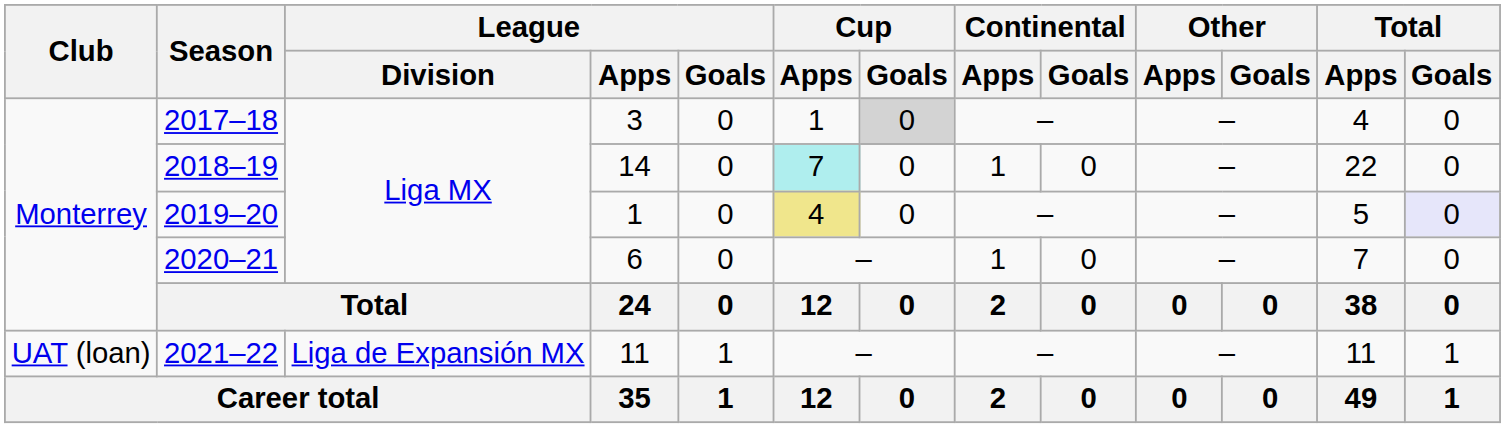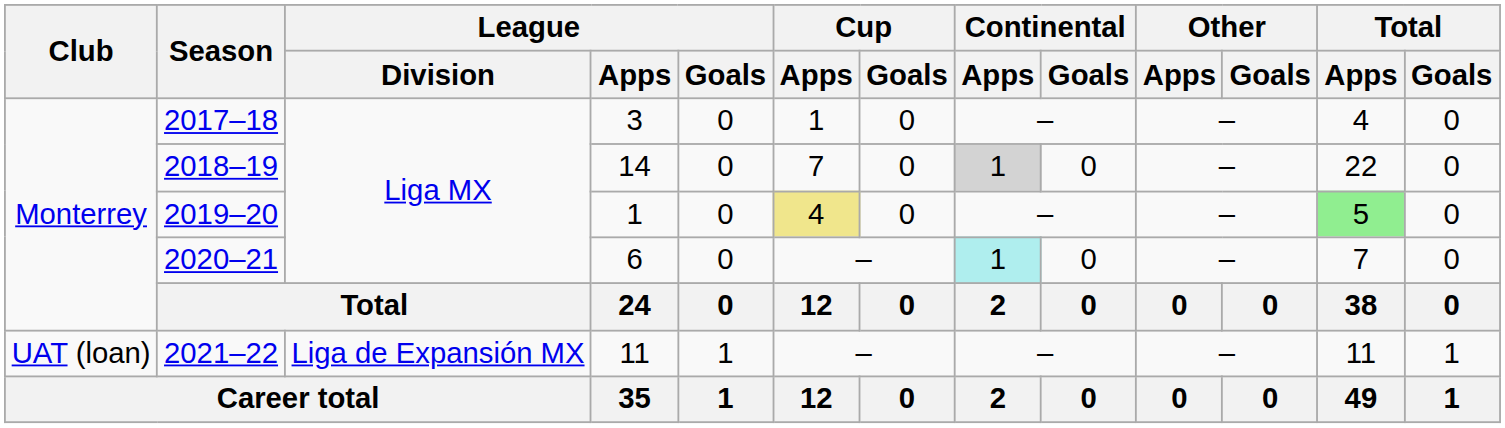(907, 120) lightgrey background -> (907, 120) no background
(816, 167) paleturquoise background -> (816, 167) no background
(998, 167) no background -> (998, 167) lightgrey background
(1361, 213) no background -> (1361, 213) lightgreen background
(1452, 213) lavender background -> (1452, 213) no background
(998, 259) no background -> (998, 259) paleturquoise background
